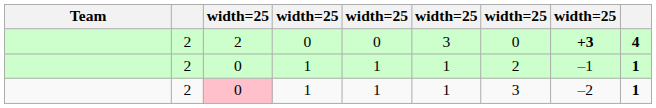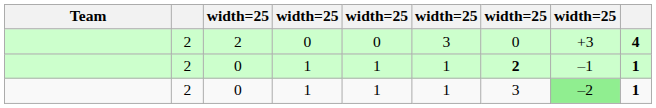(585, 41) bold -> (585, 41) normal
(516, 66) normal -> (516, 66) bold
(238, 90) pink background -> (238, 90) no background
(585, 90) no background -> (585, 90) lightgreen background
